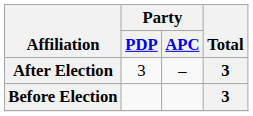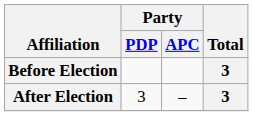rows swapped: (63, 96) <-> (63, 70)
